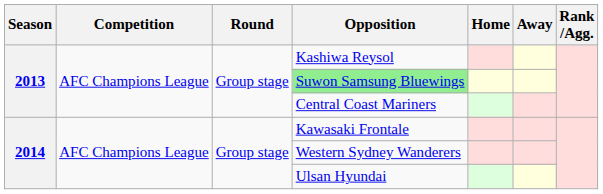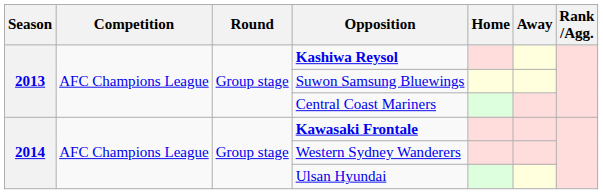(345, 57) normal -> (347, 57) bold
(380, 81) lightgreen background -> (380, 81) no background
(352, 128) normal -> (357, 128) bold
